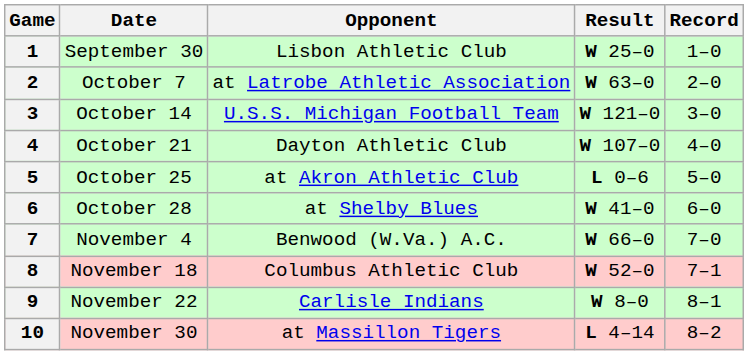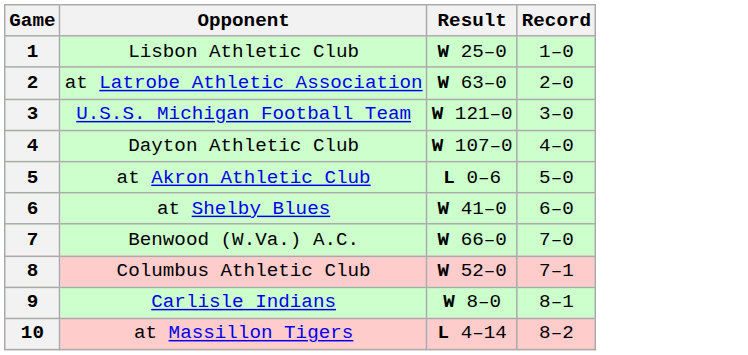- column: (134, 20)
